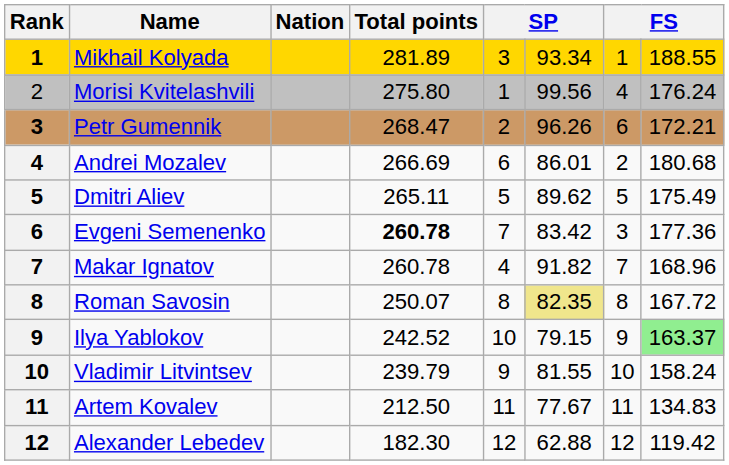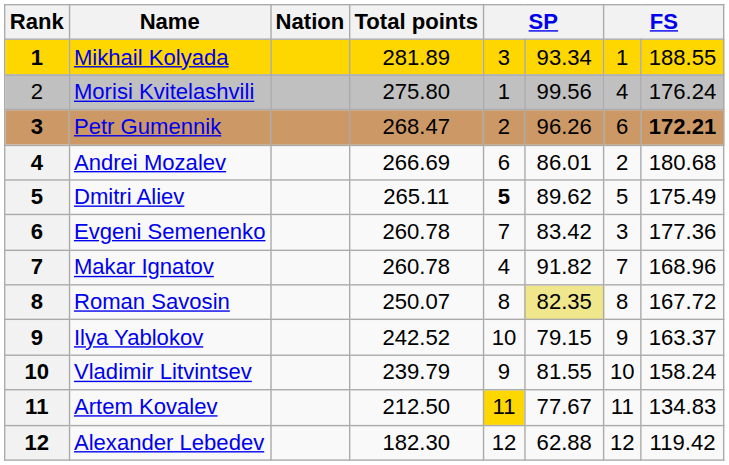(683, 127) normal -> (683, 127) bold
(504, 197) normal -> (504, 197) bold
(416, 232) bold -> (416, 232) normal
(683, 337) lightgreen background -> (683, 337) no background
(504, 407) no background -> (504, 407) gold background
